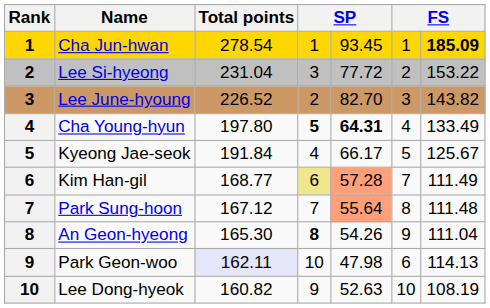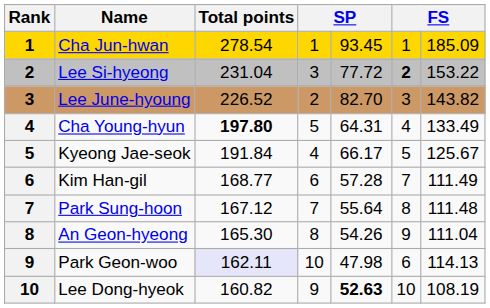(453, 45) bold -> (453, 45) normal
(406, 72) normal -> (406, 72) bold
(246, 126) normal -> (246, 126) bold
(314, 126) bold -> (314, 126) normal
(361, 126) bold -> (361, 126) normal
(314, 180) khaki background -> (314, 180) no background
(361, 180) lightsalmon background -> (361, 180) no background
(361, 208) lightsalmon background -> (361, 208) no background
(314, 235) bold -> (314, 235) normal
(361, 289) normal -> (361, 289) bold
